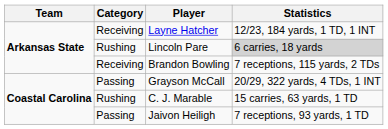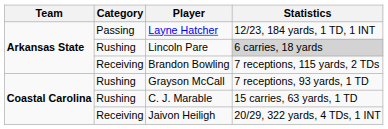(120, 30) Receiving -> (115, 30) Passing
(115, 81) Passing -> (116, 81) Rushing
(308, 81) 20/29, 322 yards, 4 TDs, 1 INT -> (302, 81) 7 receptions, 93 yards, 1 TD
(115, 115) Passing -> (120, 115) Receiving
(302, 115) 7 receptions, 93 yards, 1 TD -> (308, 115) 20/29, 322 yards, 4 TDs, 1 INT
